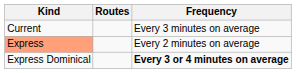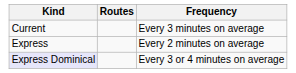(25, 44) lightsalmon background -> (30, 44) no background
(49, 60) no background -> (53, 60) lavender background
(211, 60) bold -> (211, 60) normal
